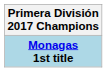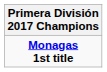(53, 51) lightblue background -> (53, 51) no background
